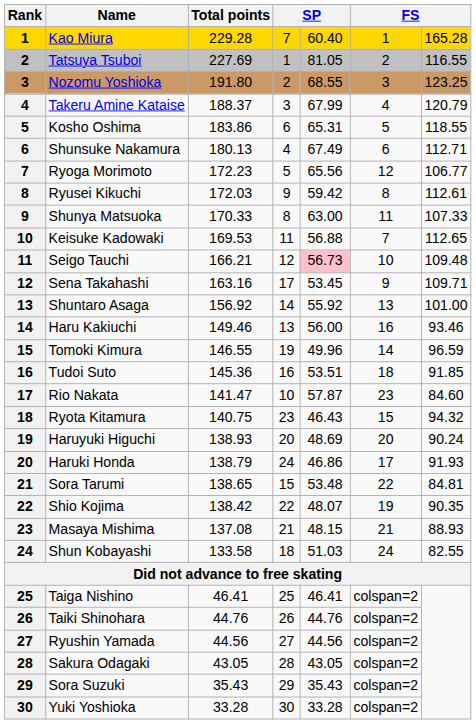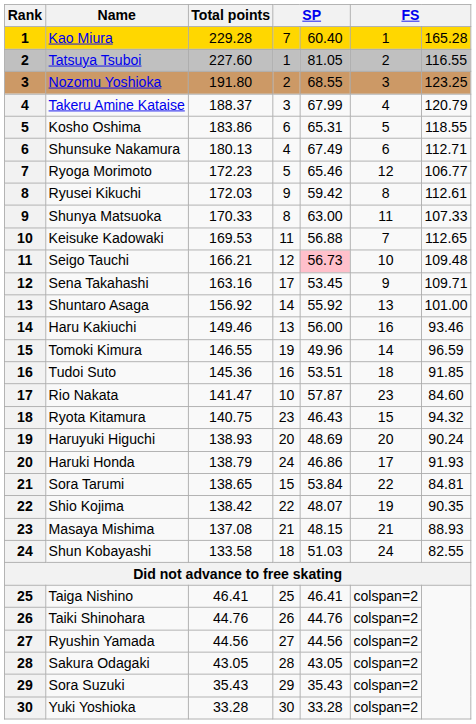(231, 60) 227.69 -> (231, 60) 227.60
(325, 171) 65.56 -> (325, 171) 65.46
(325, 484) 53.48 -> (325, 484) 53.84
